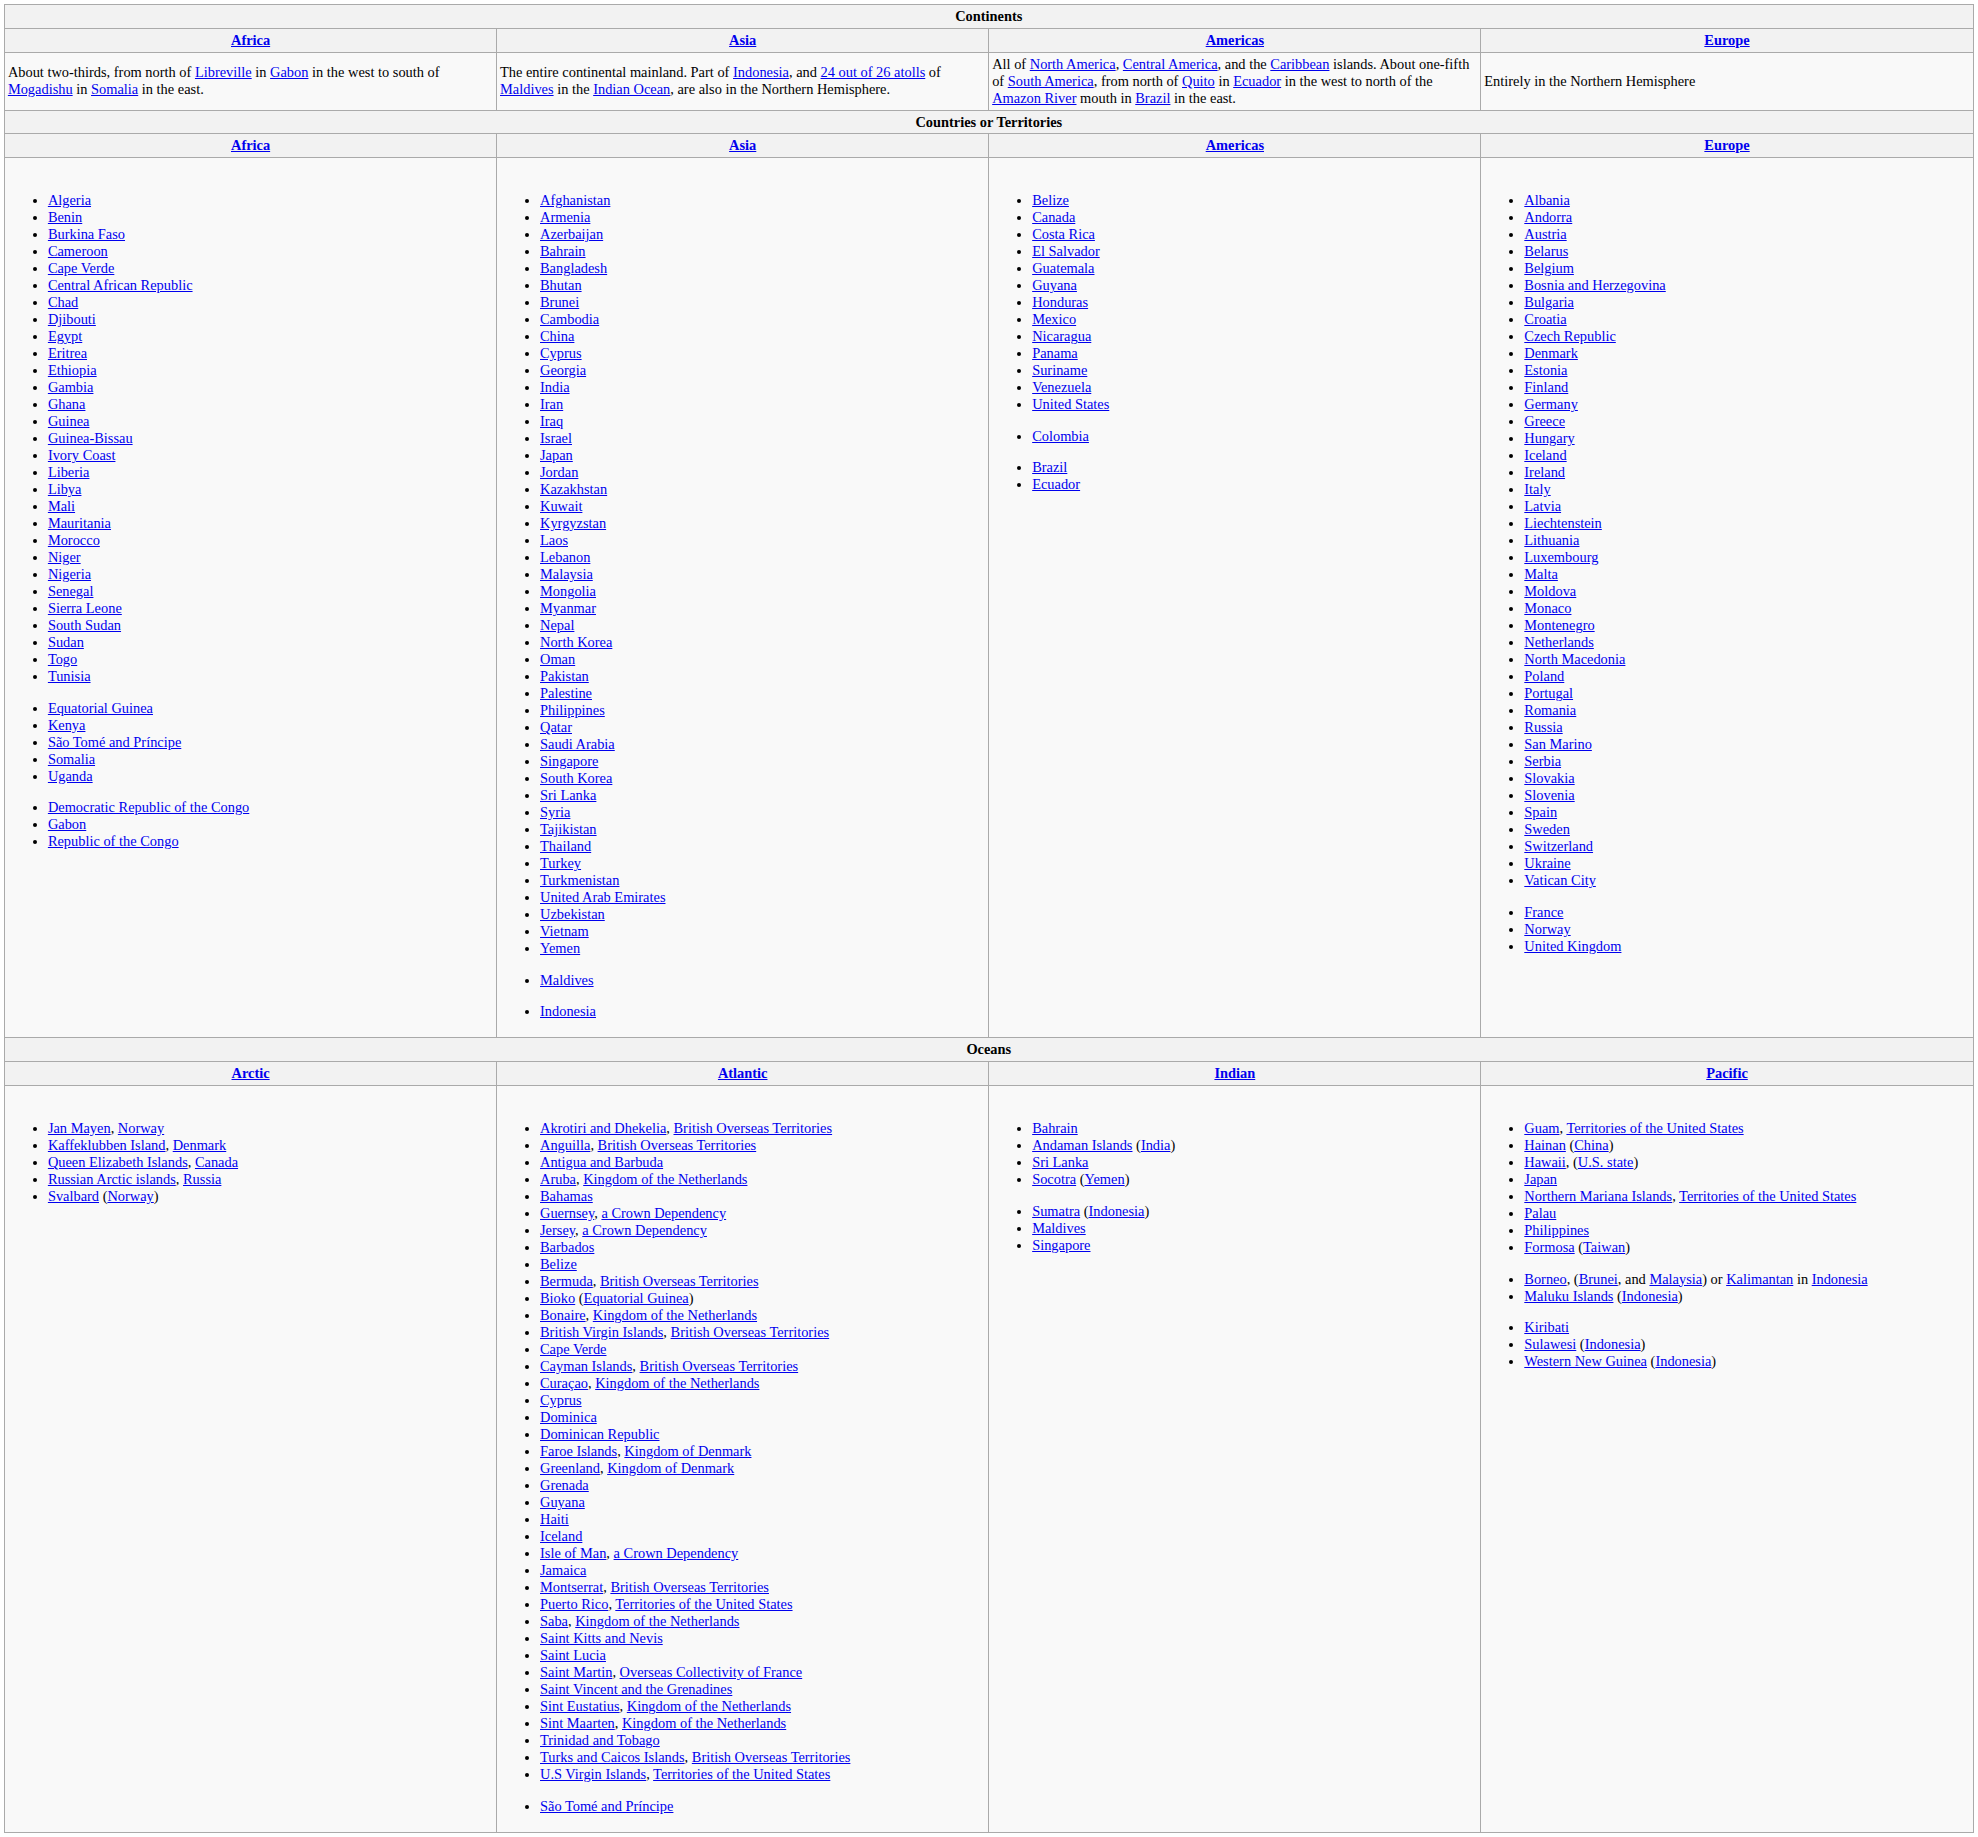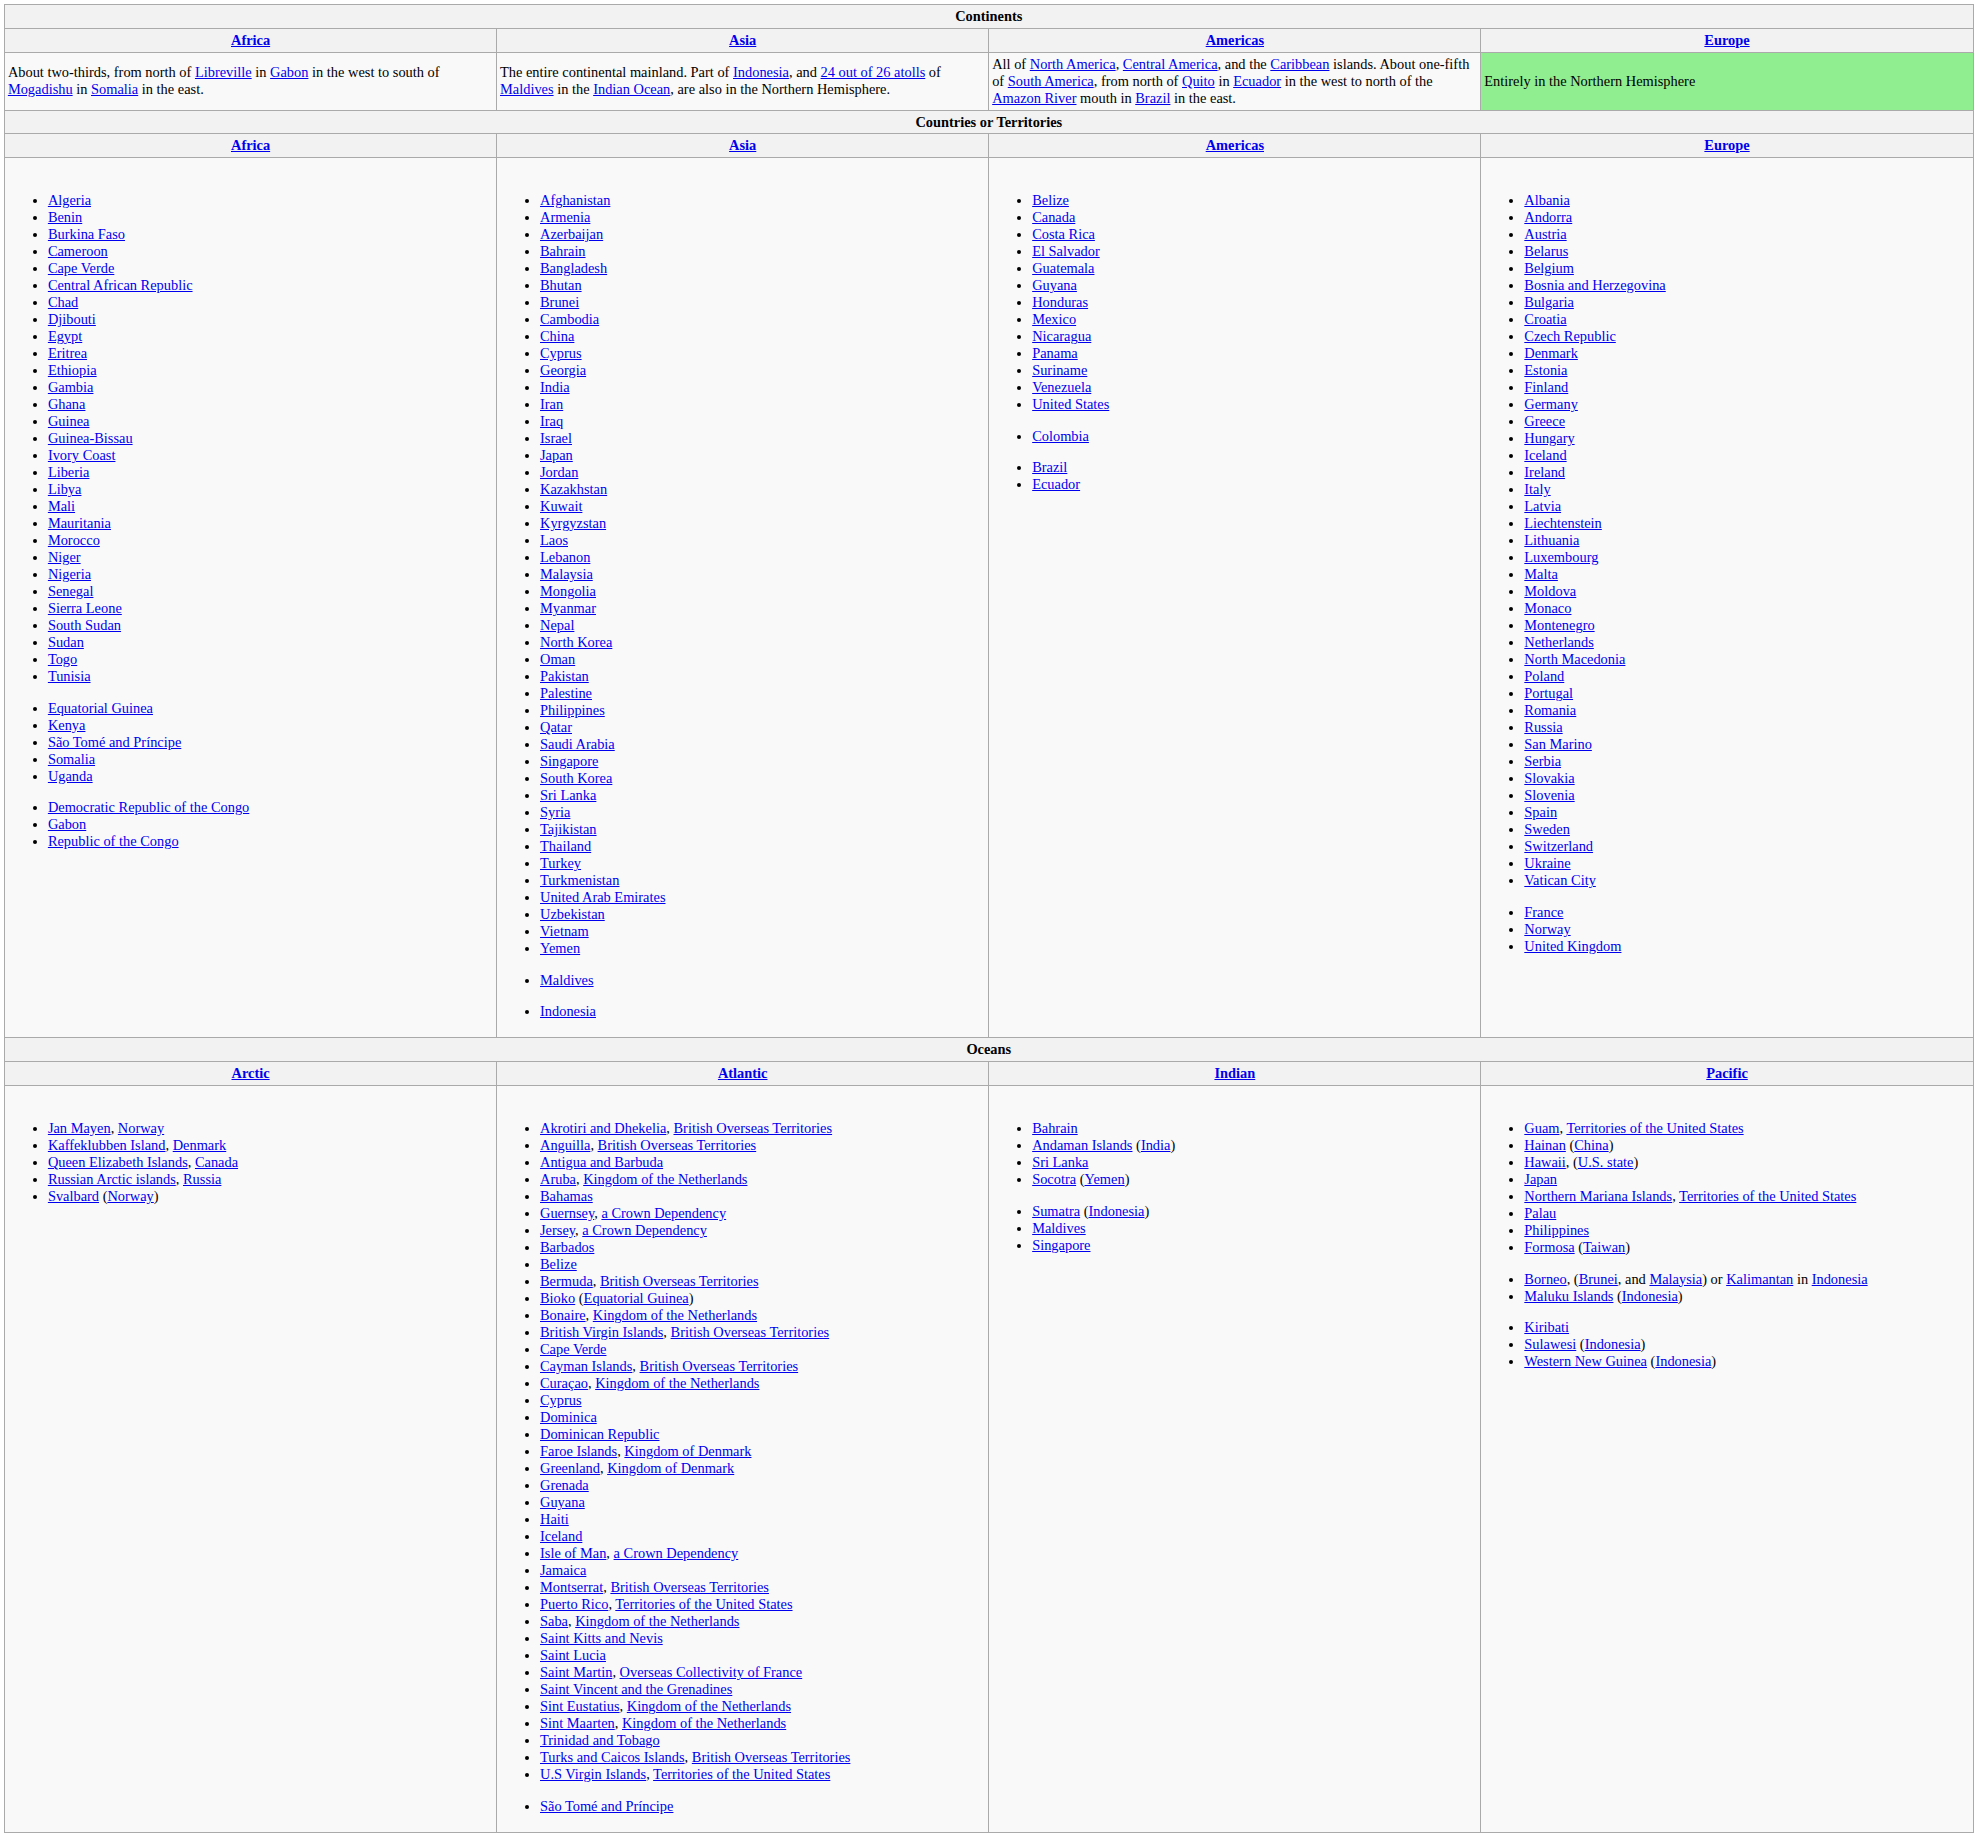(1590, 81) no background -> (1590, 81) lightgreen background
